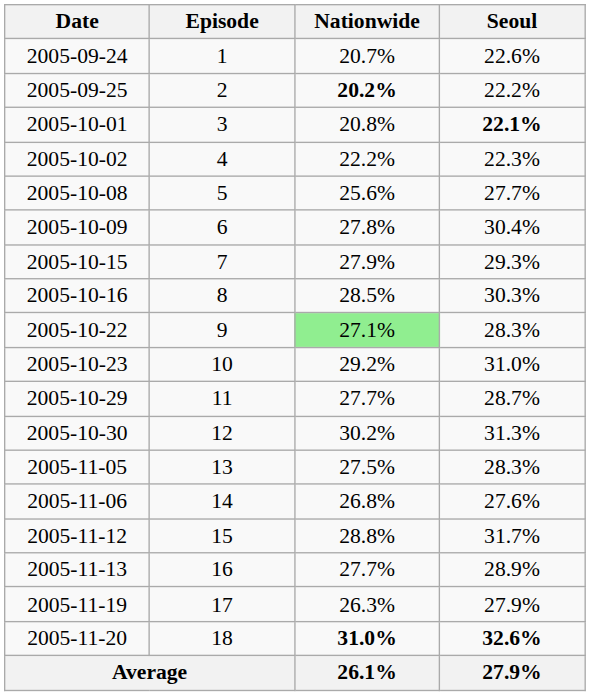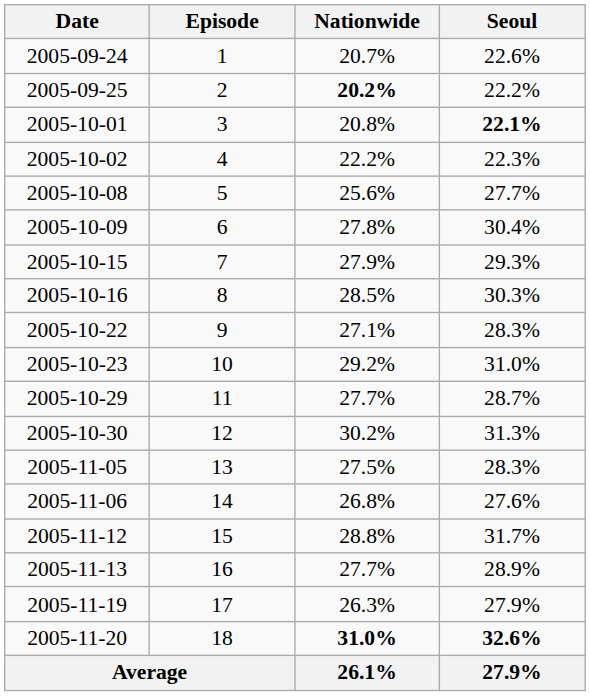(367, 329) lightgreen background -> (367, 329) no background
